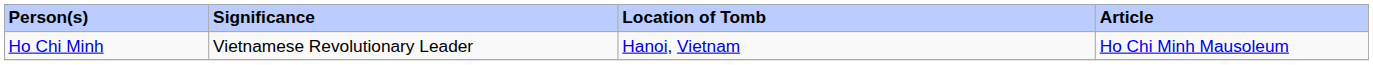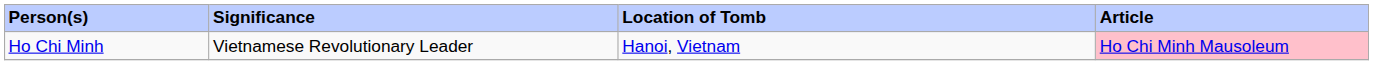(1194, 45) no background -> (1194, 45) pink background
